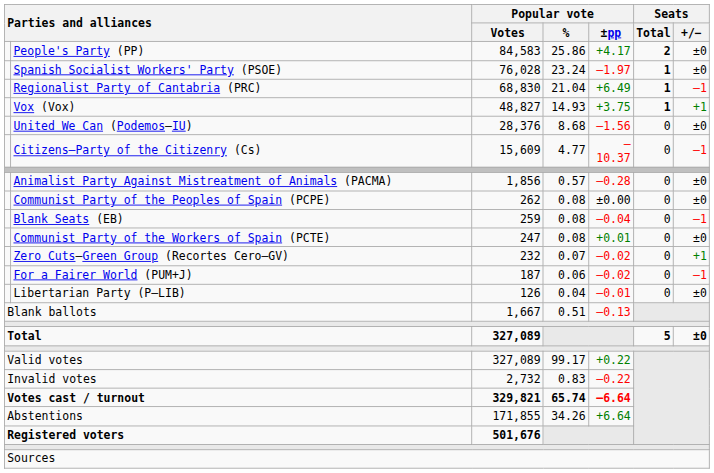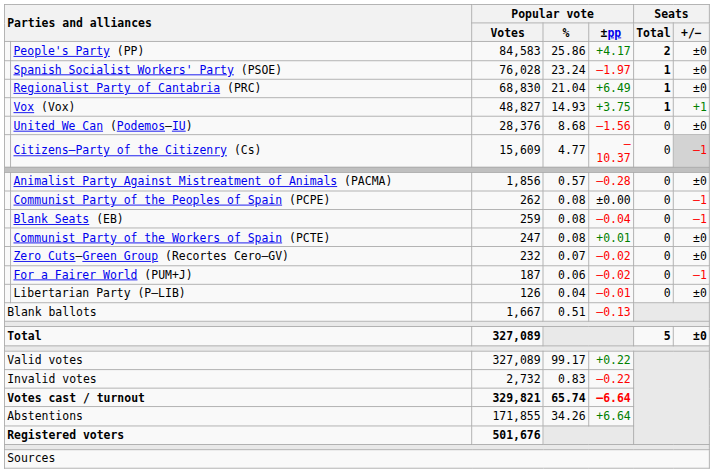(700, 88) –1 -> (700, 88) ±0
(700, 151) no background -> (700, 151) lightgrey background
(700, 200) ±0 -> (700, 200) –1
(700, 256) +1 -> (700, 256) ±0
